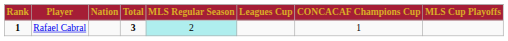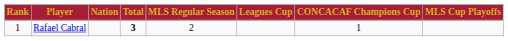(18, 28) bold -> (18, 28) normal
(191, 28) paleturquoise background -> (191, 28) no background
